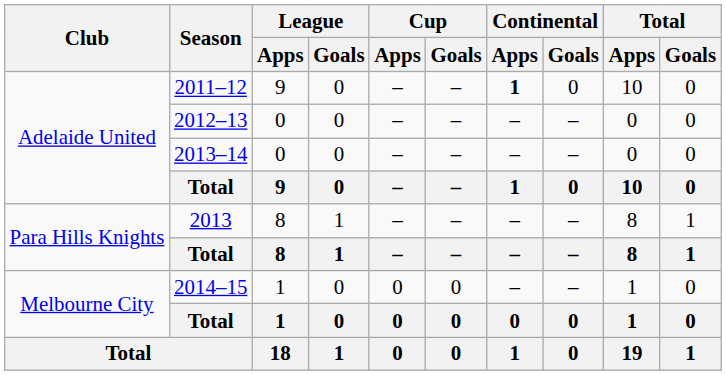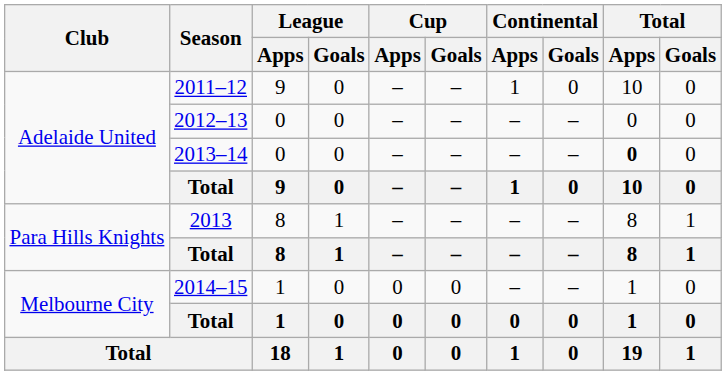(515, 87) bold -> (515, 87) normal
(632, 154) normal -> (632, 154) bold
